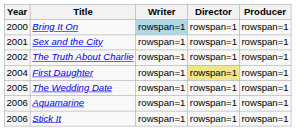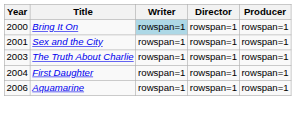(17, 57) 2002 -> (17, 57) 2003
(213, 73) khaki background -> (213, 73) no background
- row: (72, 88)
- row: (47, 118)
